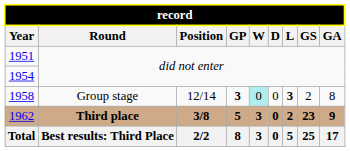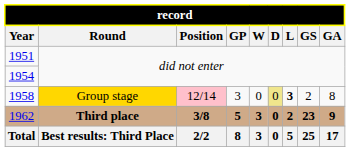(107, 96) no background -> (107, 96) gold background
(201, 96) no background -> (201, 96) pink background
(238, 96) bold -> (238, 96) normal
(259, 96) paleturquoise background -> (259, 96) no background
(275, 96) no background -> (275, 96) khaki background
